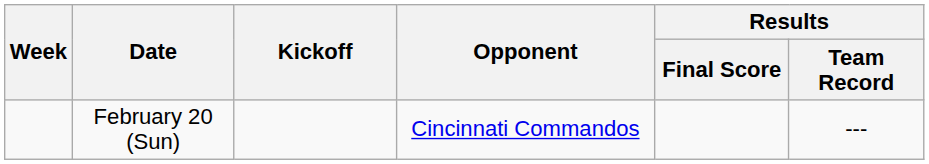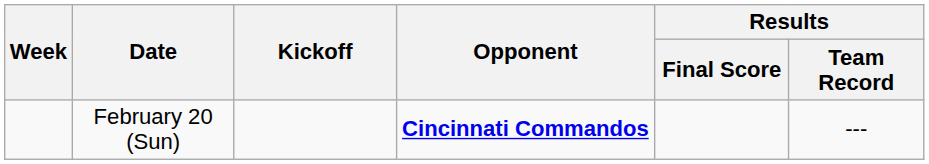(525, 129) normal -> (525, 129) bold
